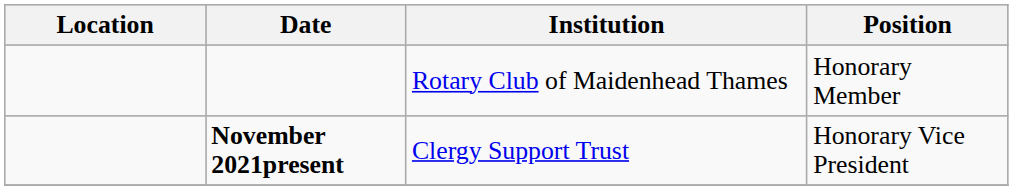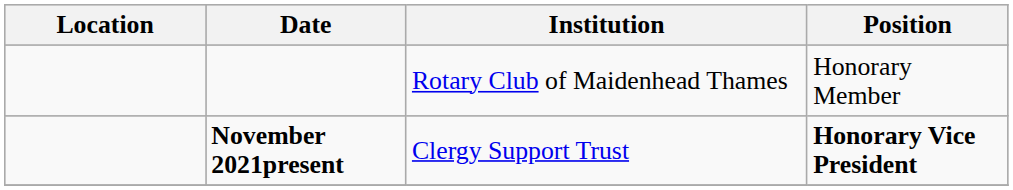(889, 150) normal -> (894, 150) bold
